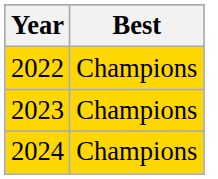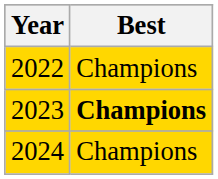(137, 109) normal -> (141, 109) bold
